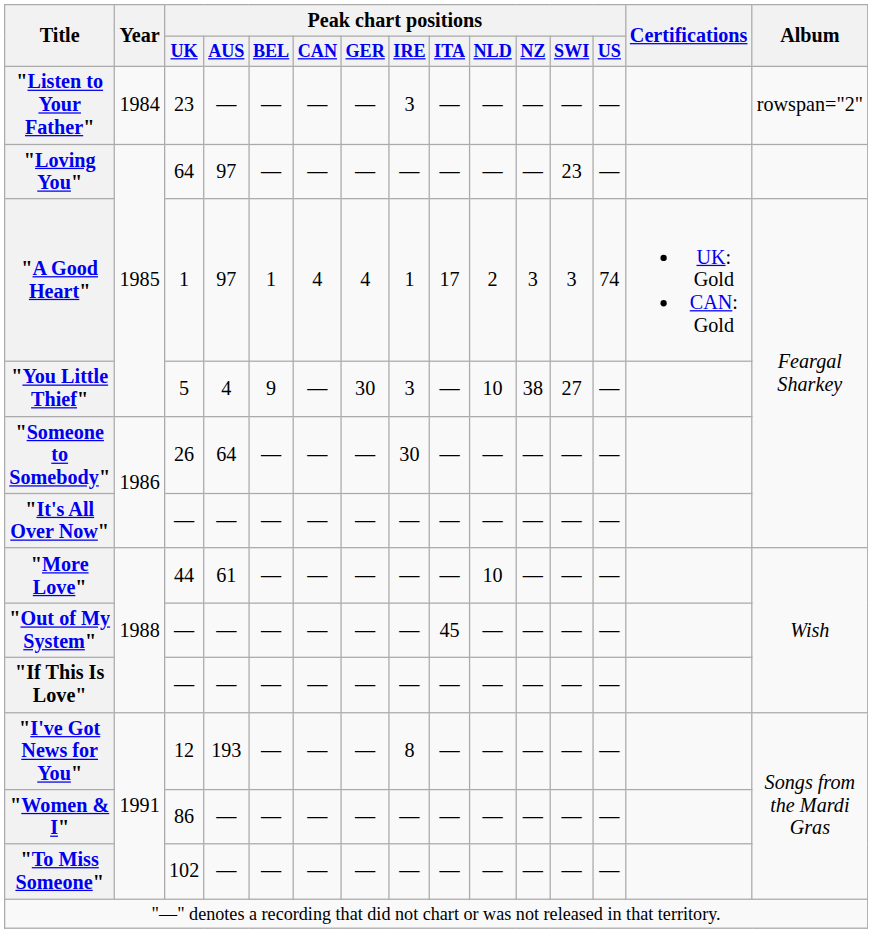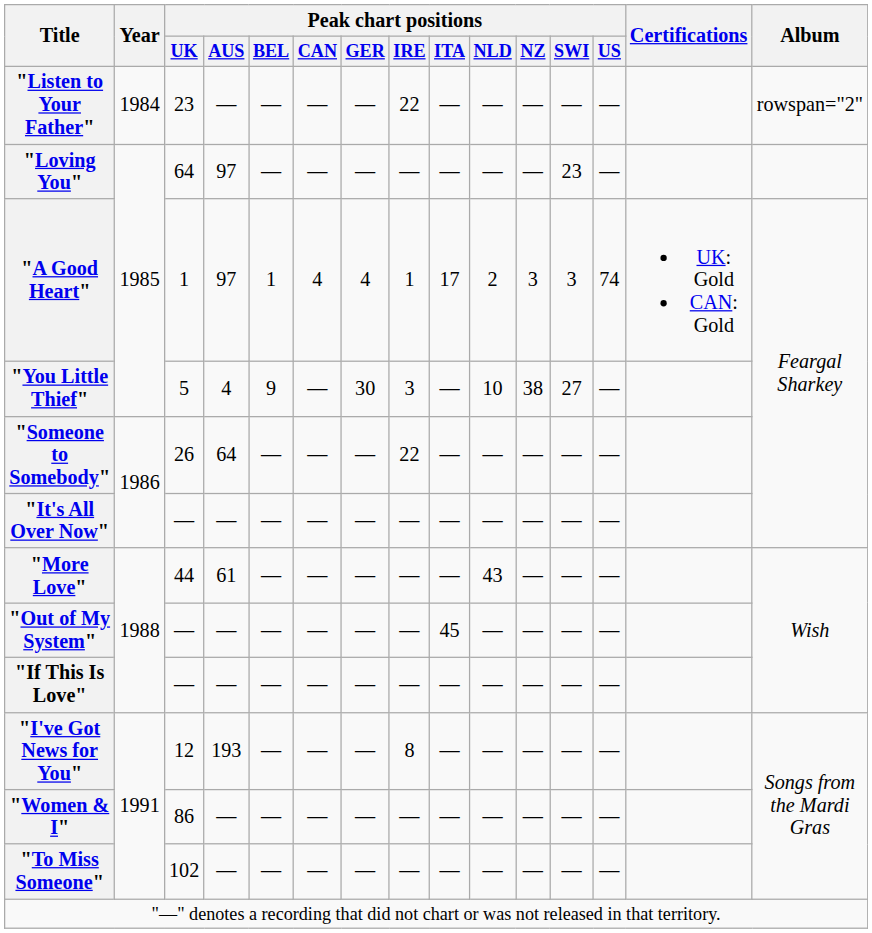(409, 105) 3 -> (409, 105) 22
(409, 454) 30 -> (409, 454) 22
(493, 575) 10 -> (493, 575) 43
